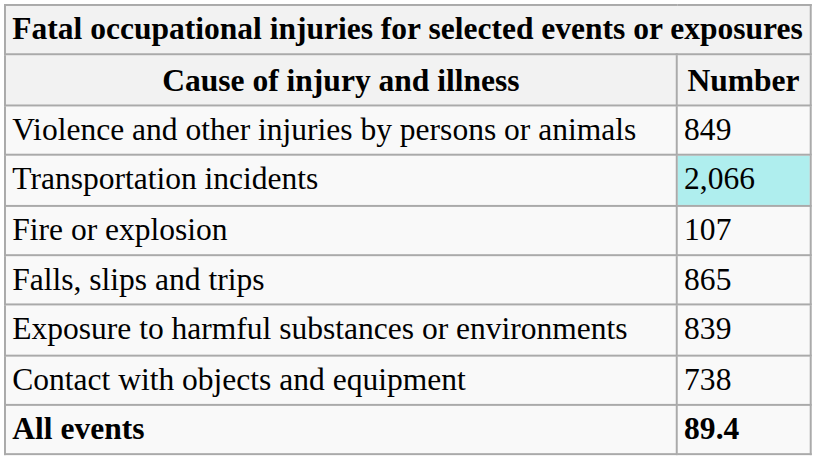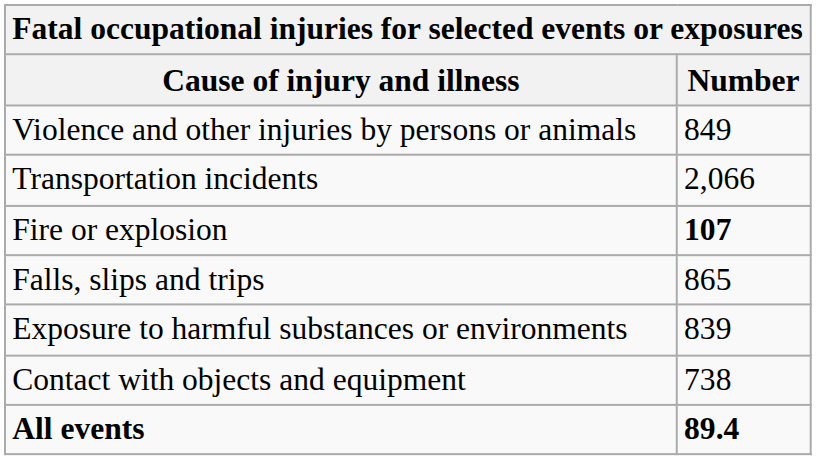(720, 179) paleturquoise background -> (720, 179) no background
(708, 229) normal -> (708, 229) bold
